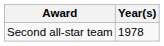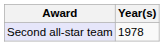(60, 31) no background -> (60, 31) lavender background
